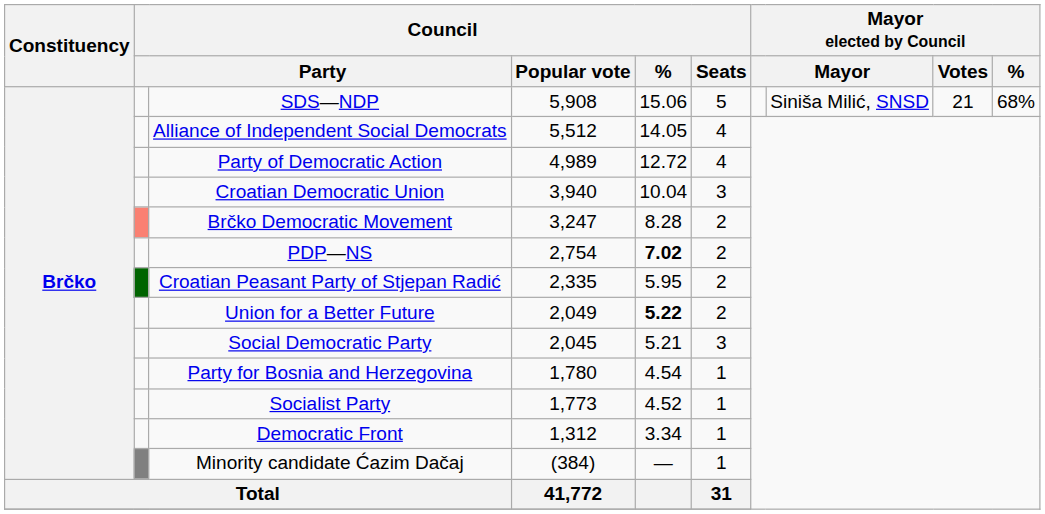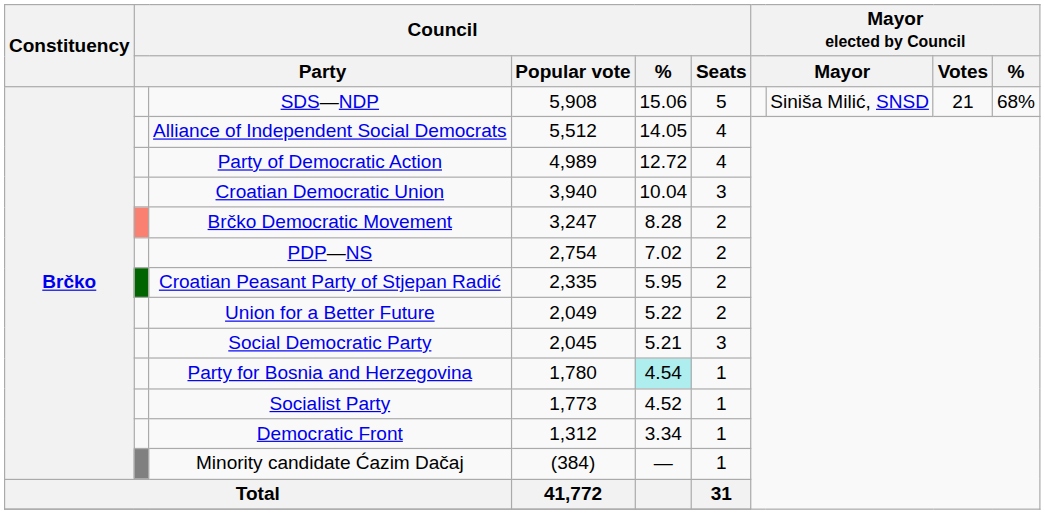(663, 252) bold -> (663, 252) normal
(663, 312) bold -> (663, 312) normal
(663, 373) no background -> (663, 373) paleturquoise background
